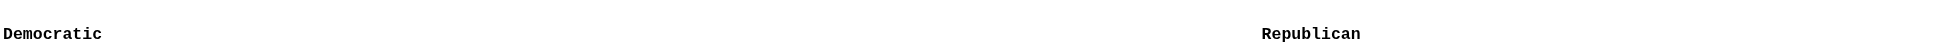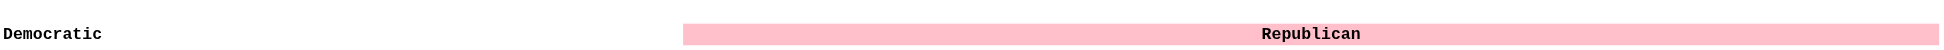(1311, 34) no background -> (1311, 34) pink background
